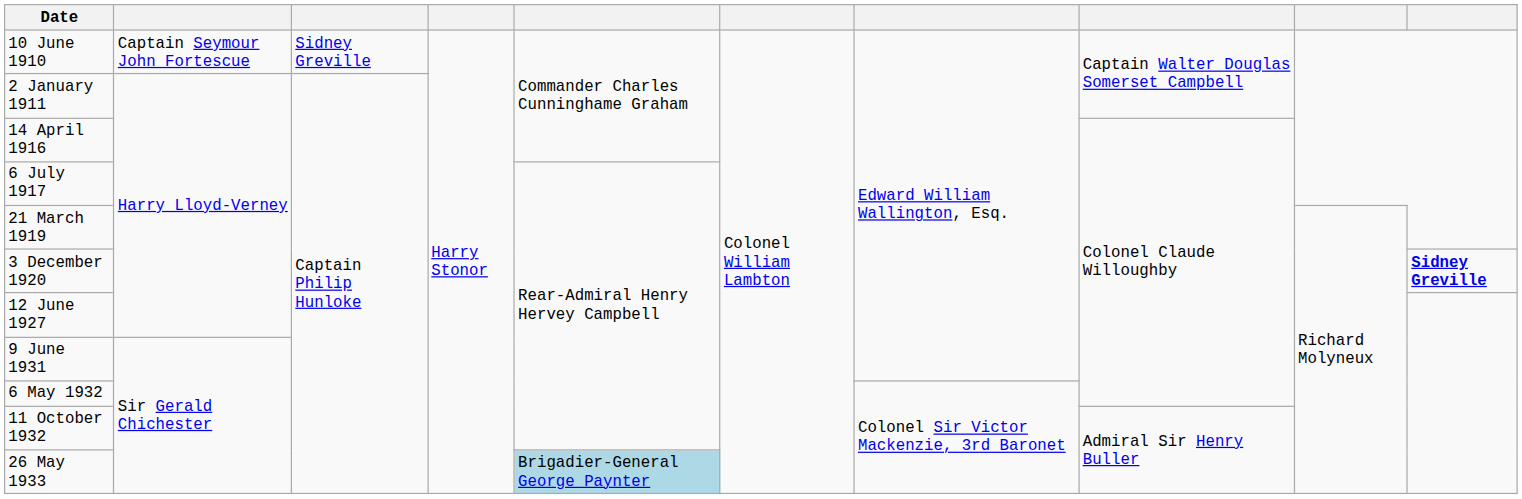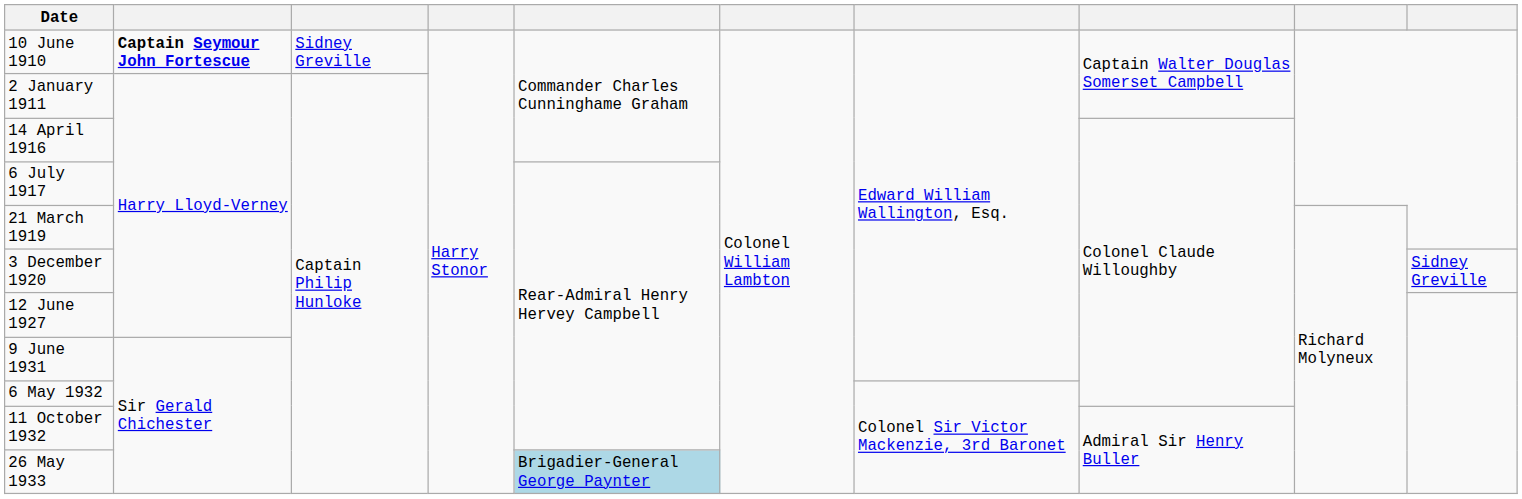(189, 52) normal -> (189, 52) bold
(1449, 271) bold -> (1449, 271) normal
